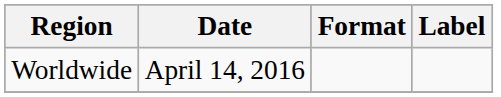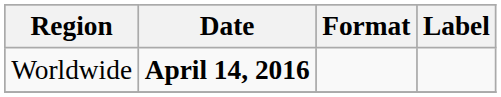(225, 69) normal -> (227, 69) bold
